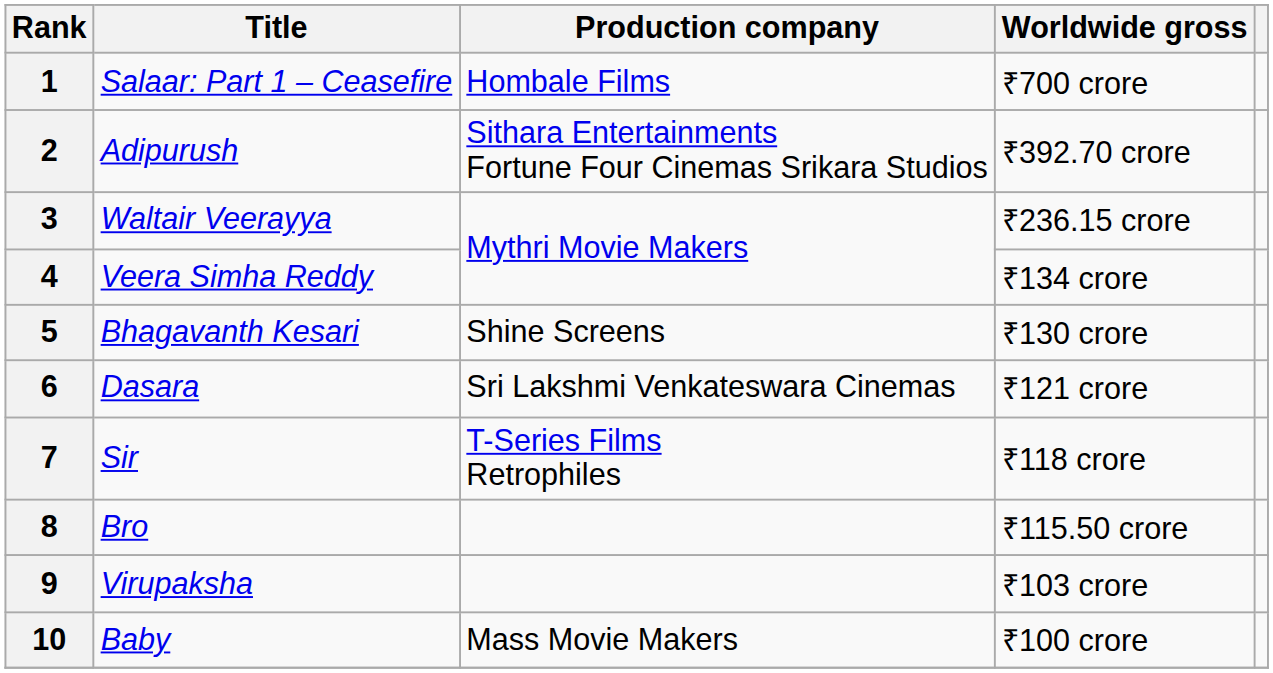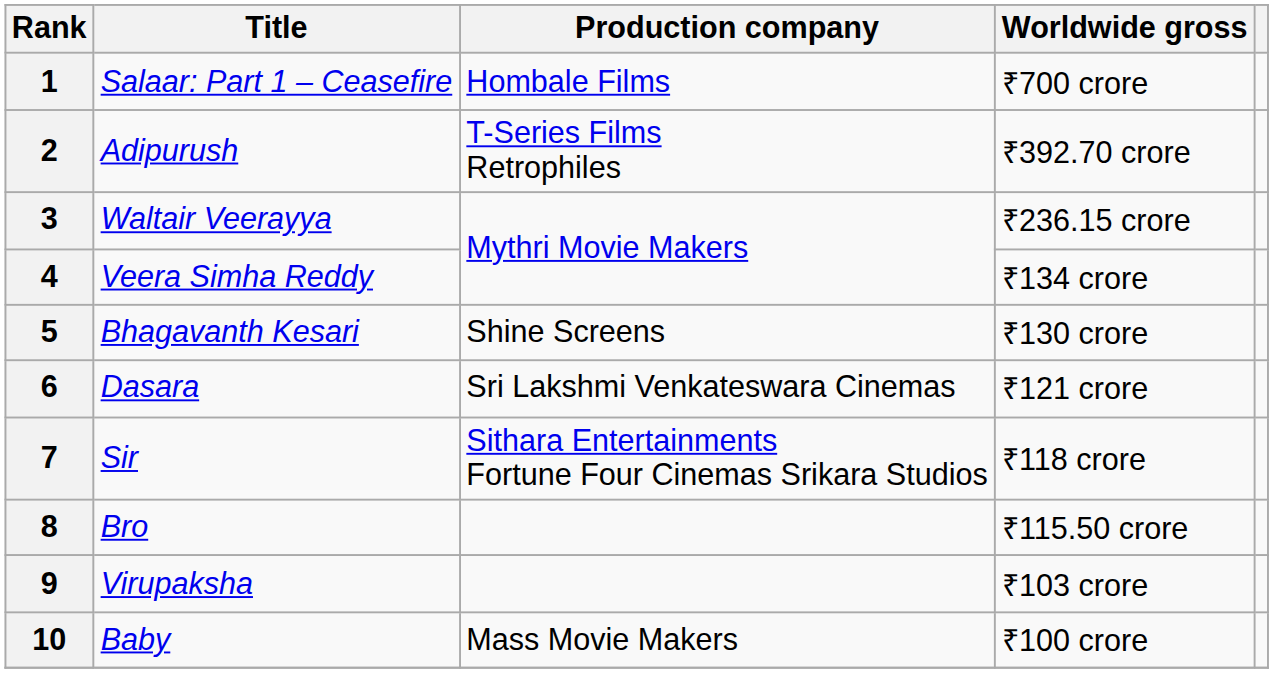(727, 150) Sithara Entertainments Fortune Four Cinemas Srikara Studios -> (564, 150) T-Series Films Retrophiles
(564, 457) T-Series Films Retrophiles -> (727, 457) Sithara Entertainments Fortune Four Cinemas Srikara Studios
